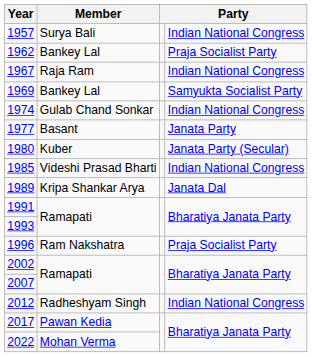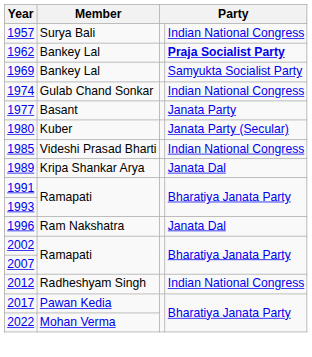(222, 52) normal -> (226, 52) bold
- row: (21, 71)
(222, 245) Praja Socialist Party -> (197, 226) Janata Dal
